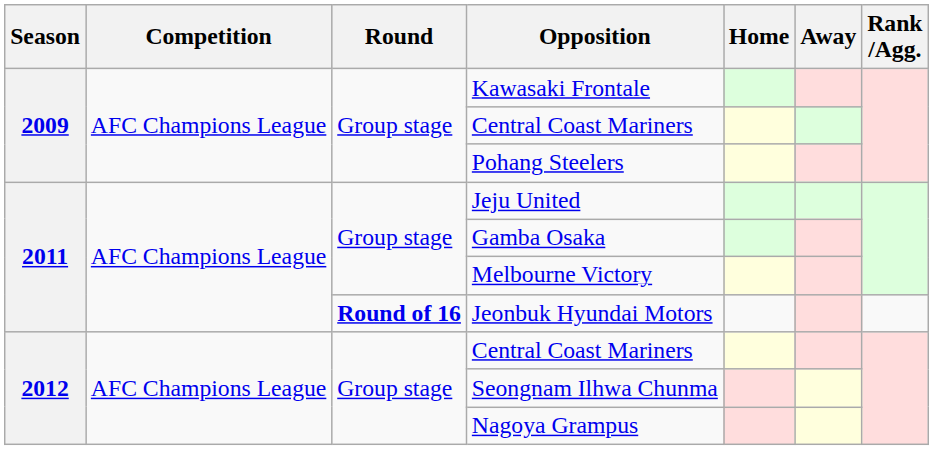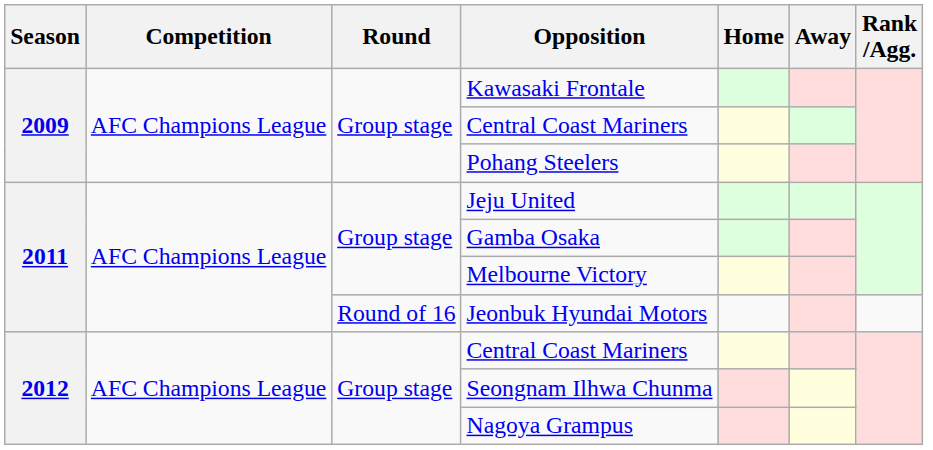(399, 312) bold -> (396, 312) normal
